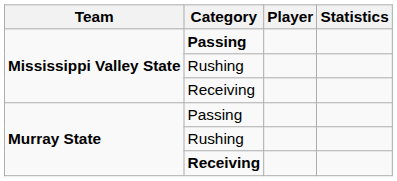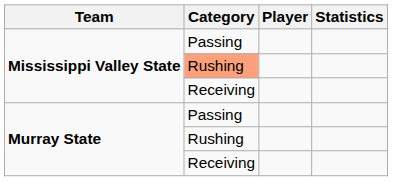(217, 41) bold -> (215, 41) normal
(216, 65) no background -> (216, 65) lightsalmon background
(224, 163) bold -> (221, 163) normal
